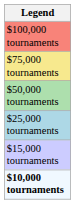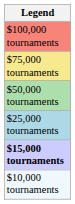(33, 154) normal -> (35, 154) bold
(35, 184) bold -> (33, 184) normal
